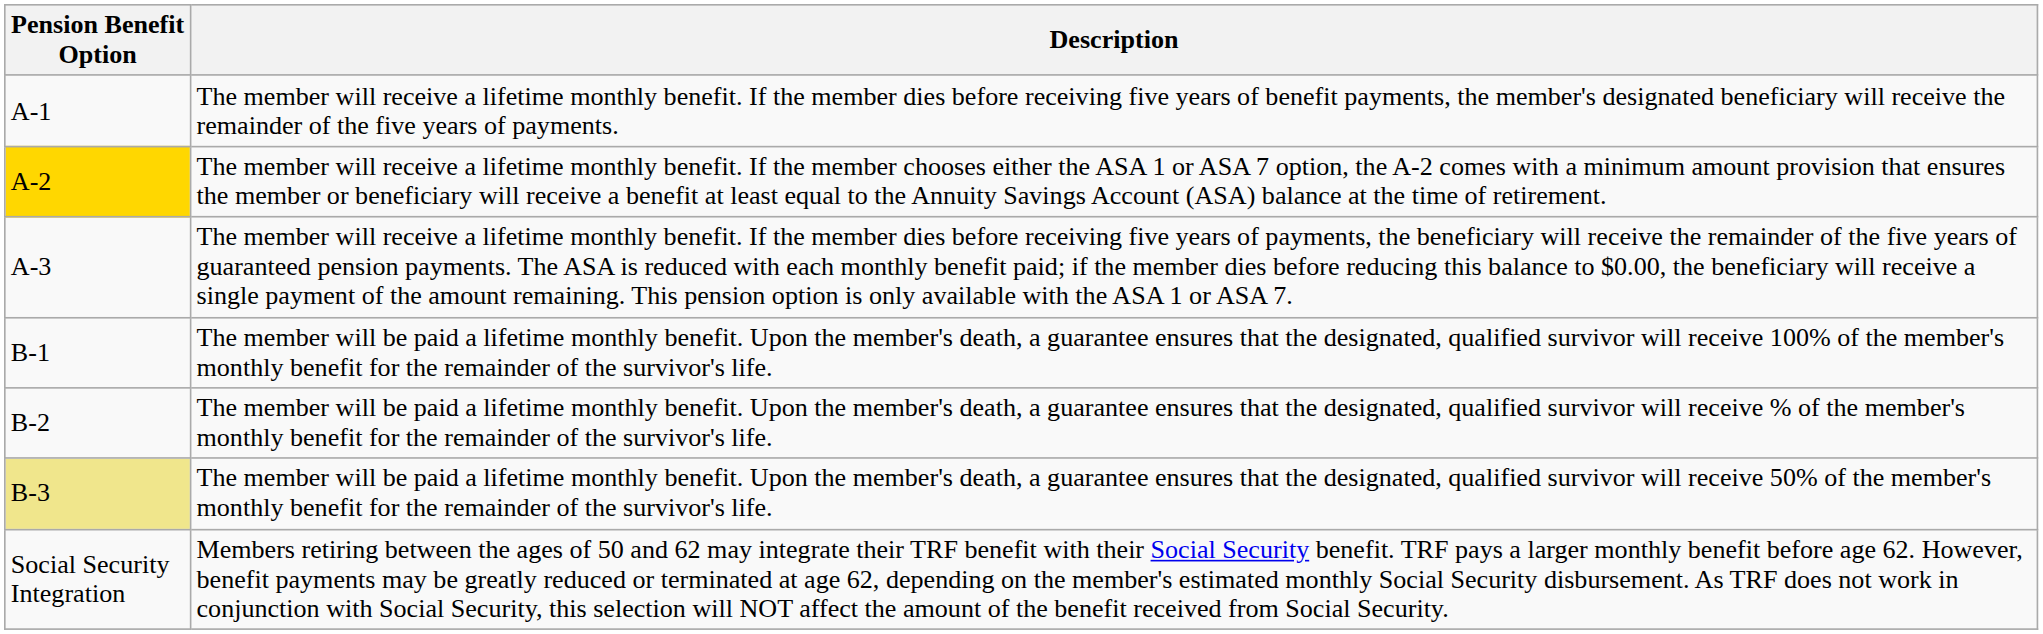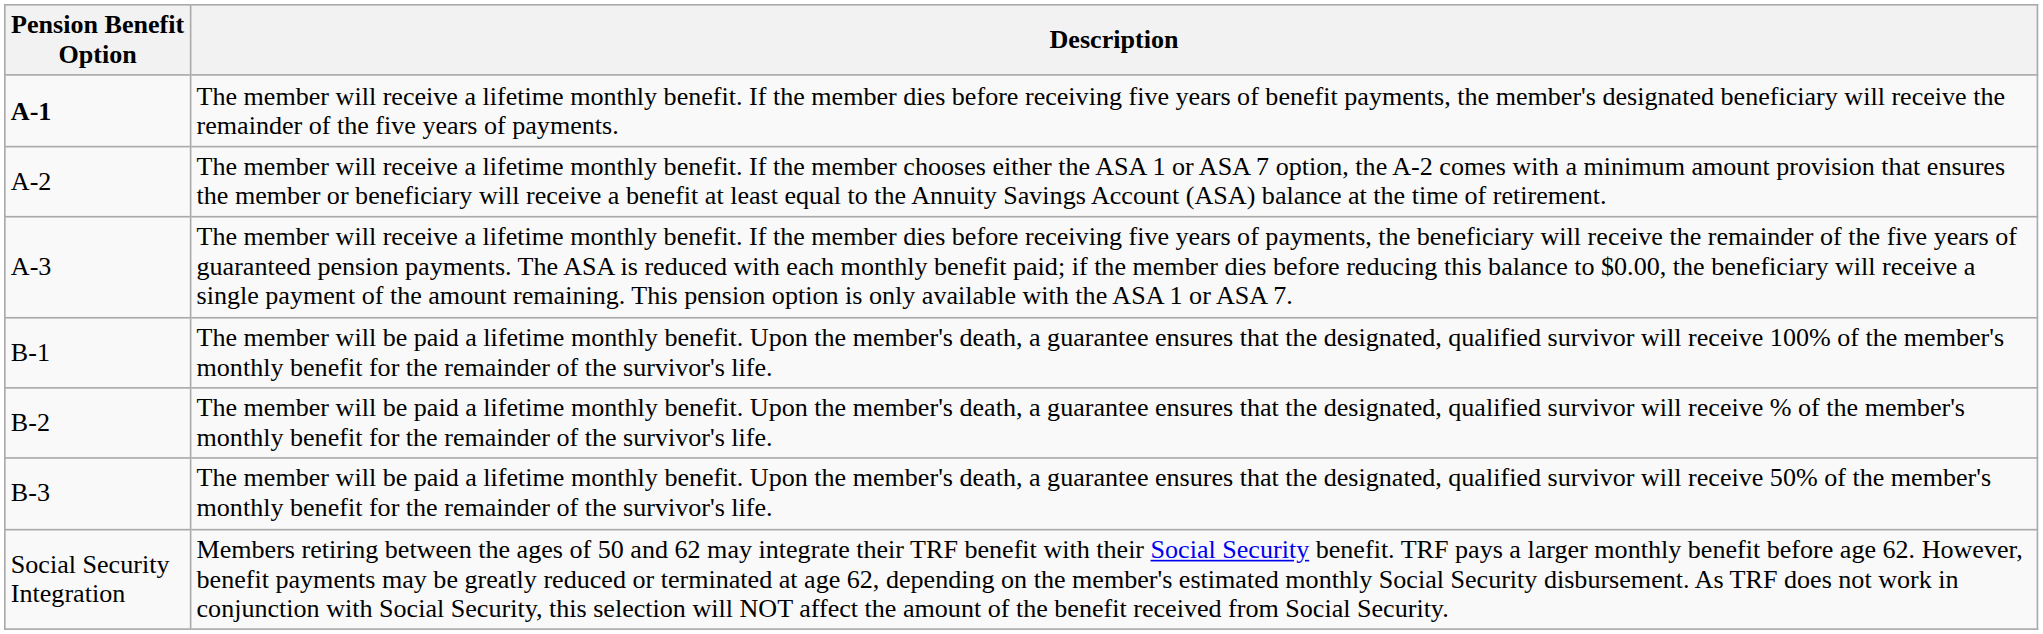(31, 110) normal -> (31, 110) bold
(31, 181) gold background -> (31, 181) no background
(30, 493) khaki background -> (30, 493) no background
